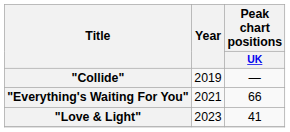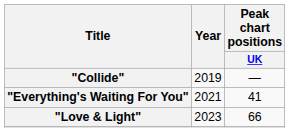(255, 97) 66 -> (255, 97) 41
(255, 117) 41 -> (255, 117) 66
